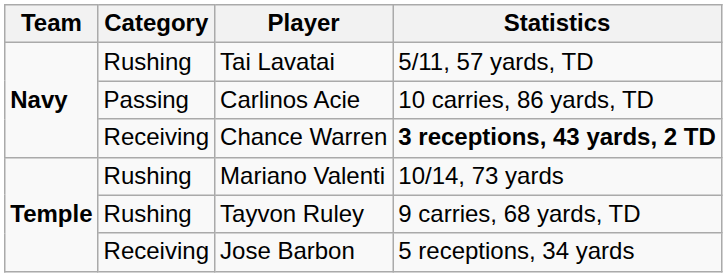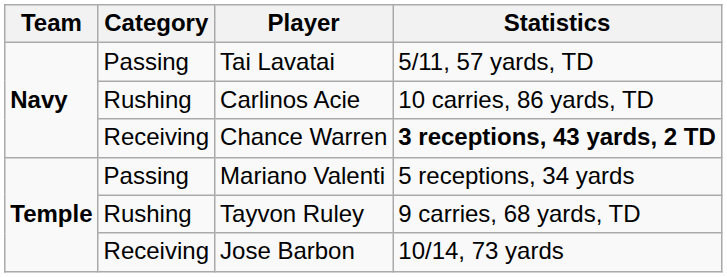(148, 61) Rushing -> (146, 61) Passing
(146, 99) Passing -> (148, 99) Rushing
(148, 175) Rushing -> (146, 175) Passing
(481, 175) 10/14, 73 yards -> (516, 175) 5 receptions, 34 yards
(516, 251) 5 receptions, 34 yards -> (481, 251) 10/14, 73 yards
